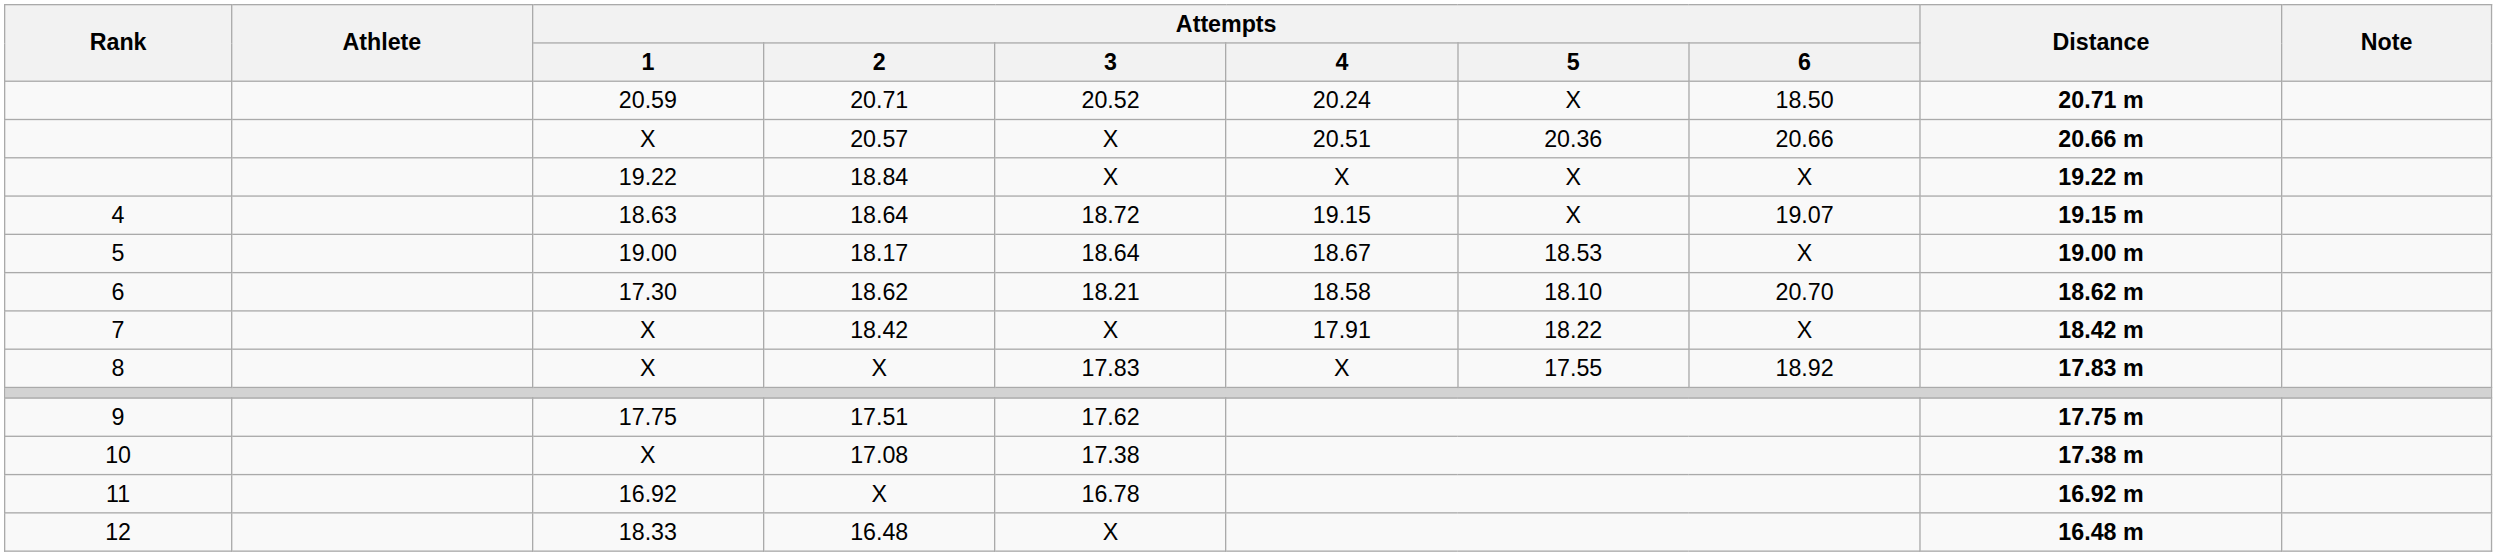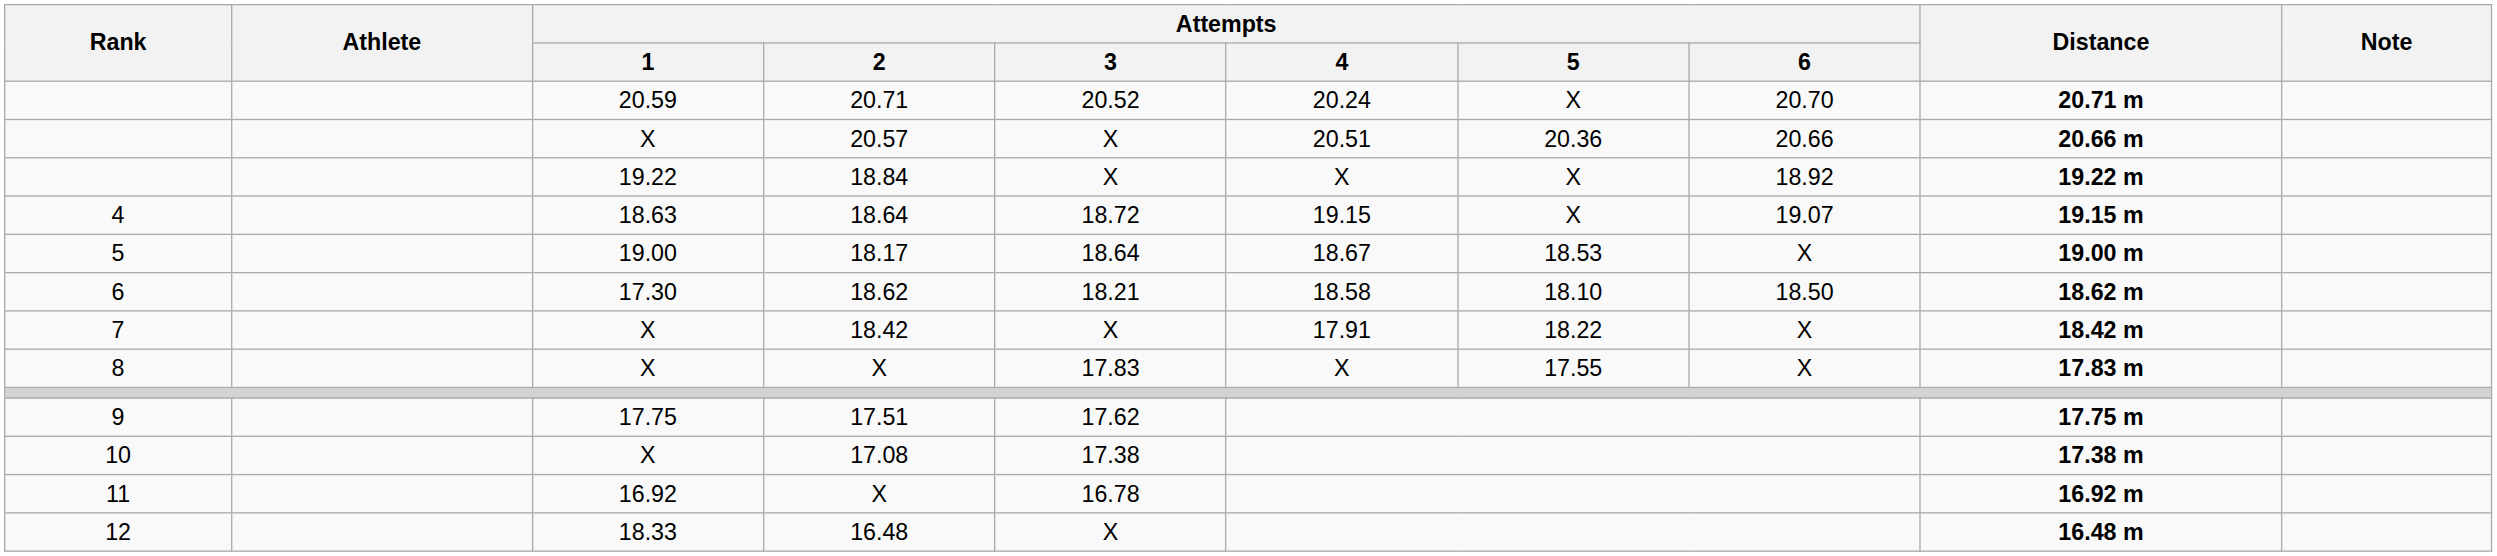(1805, 99) 18.50 -> (1805, 99) 20.70
(1805, 176) X -> (1805, 176) 18.92
(1805, 291) 20.70 -> (1805, 291) 18.50
(1805, 368) 18.92 -> (1805, 368) X
